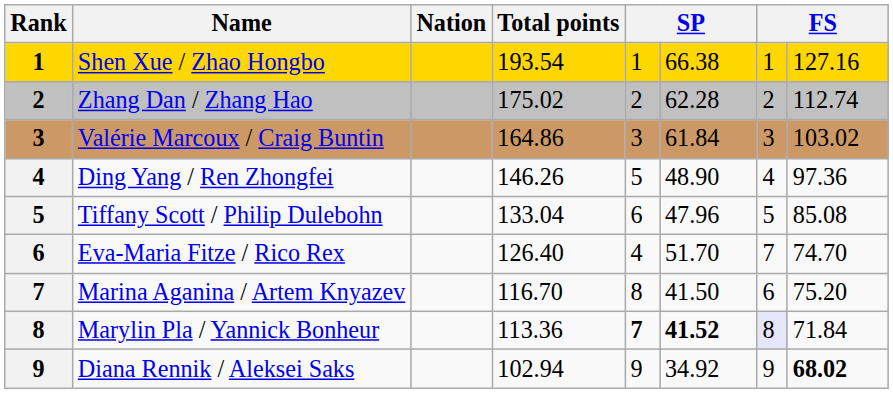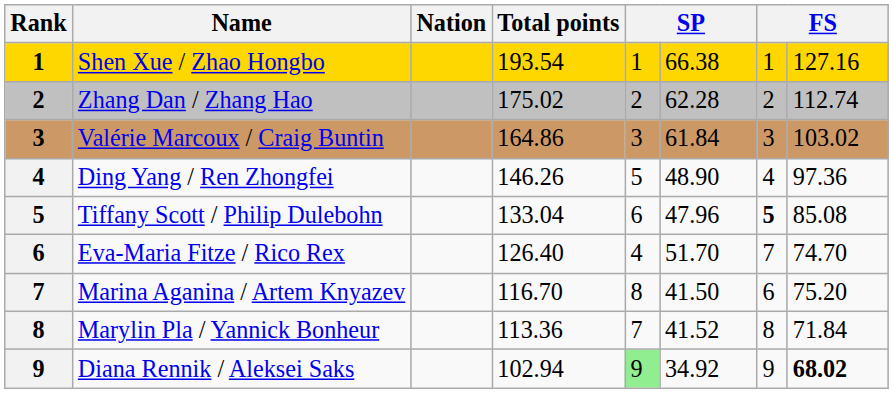(768, 215) normal -> (768, 215) bold
(637, 330) bold -> (637, 330) normal
(692, 330) bold -> (692, 330) normal
(768, 330) lavender background -> (768, 330) no background
(637, 368) no background -> (637, 368) lightgreen background
